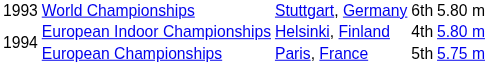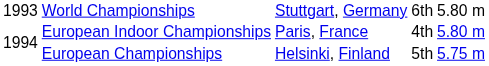(332, 32) Helsinki, Finland -> (322, 32) Paris, France
(322, 53) Paris, France -> (332, 53) Helsinki, Finland
